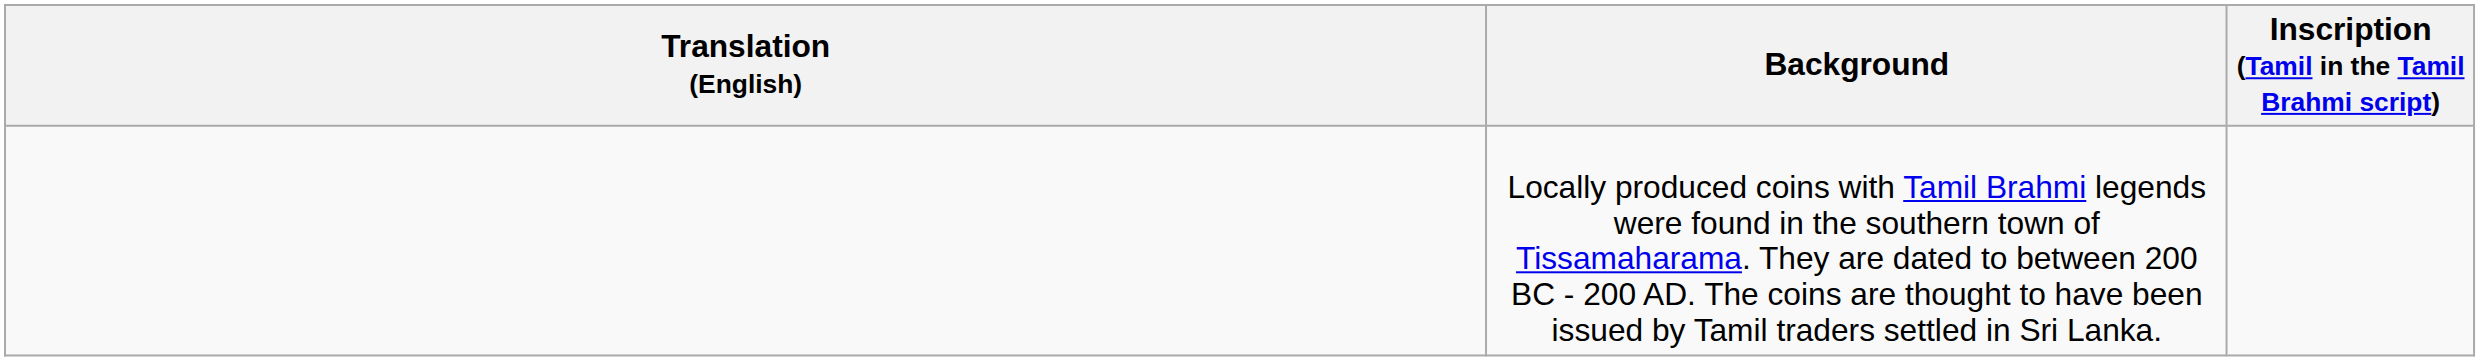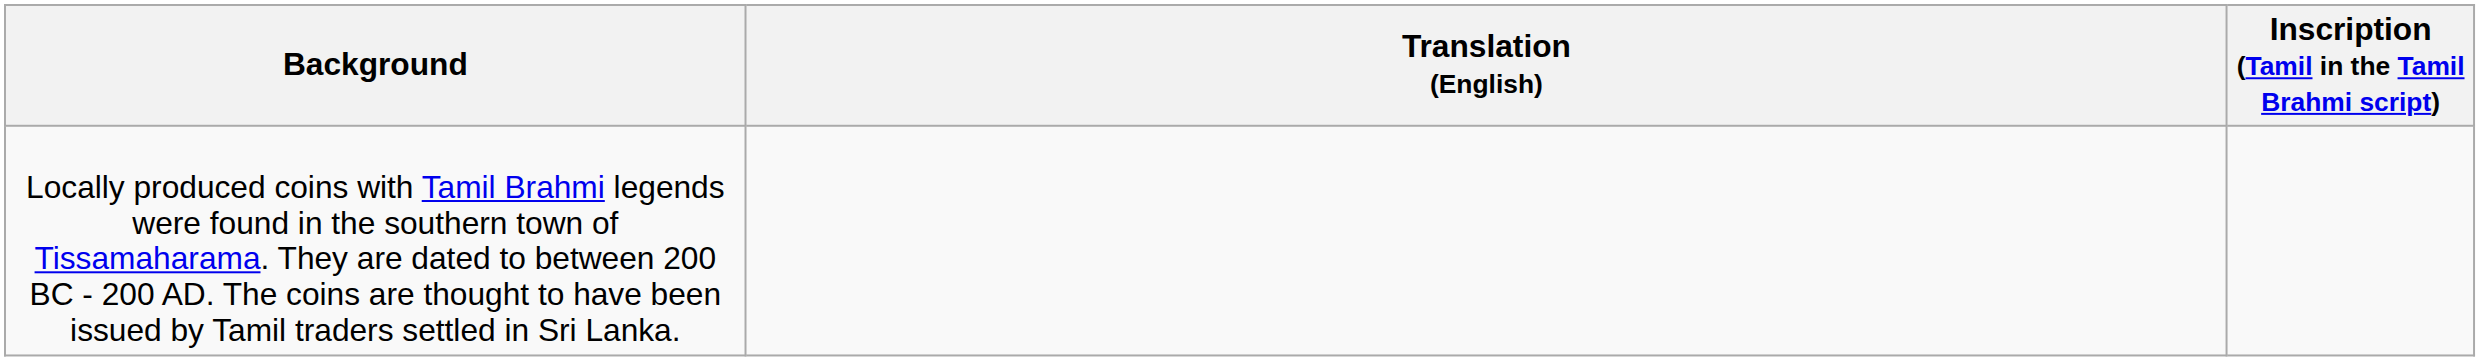columns swapped: (1857, 65) <-> (746, 65)
